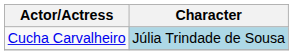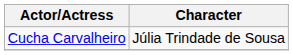(209, 38) lightblue background -> (209, 38) no background
